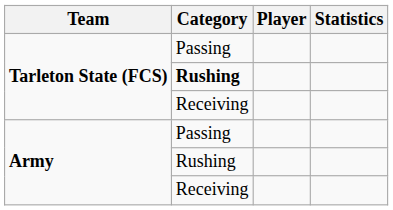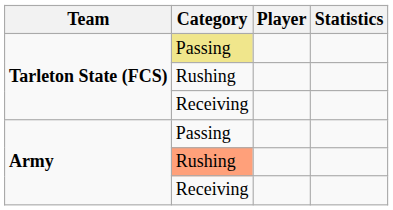(203, 48) no background -> (203, 48) khaki background
(208, 76) bold -> (206, 76) normal
(206, 161) no background -> (206, 161) lightsalmon background
